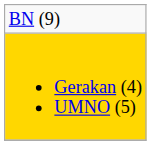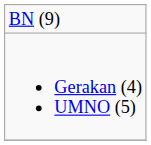(75, 97) gold background -> (75, 97) no background
